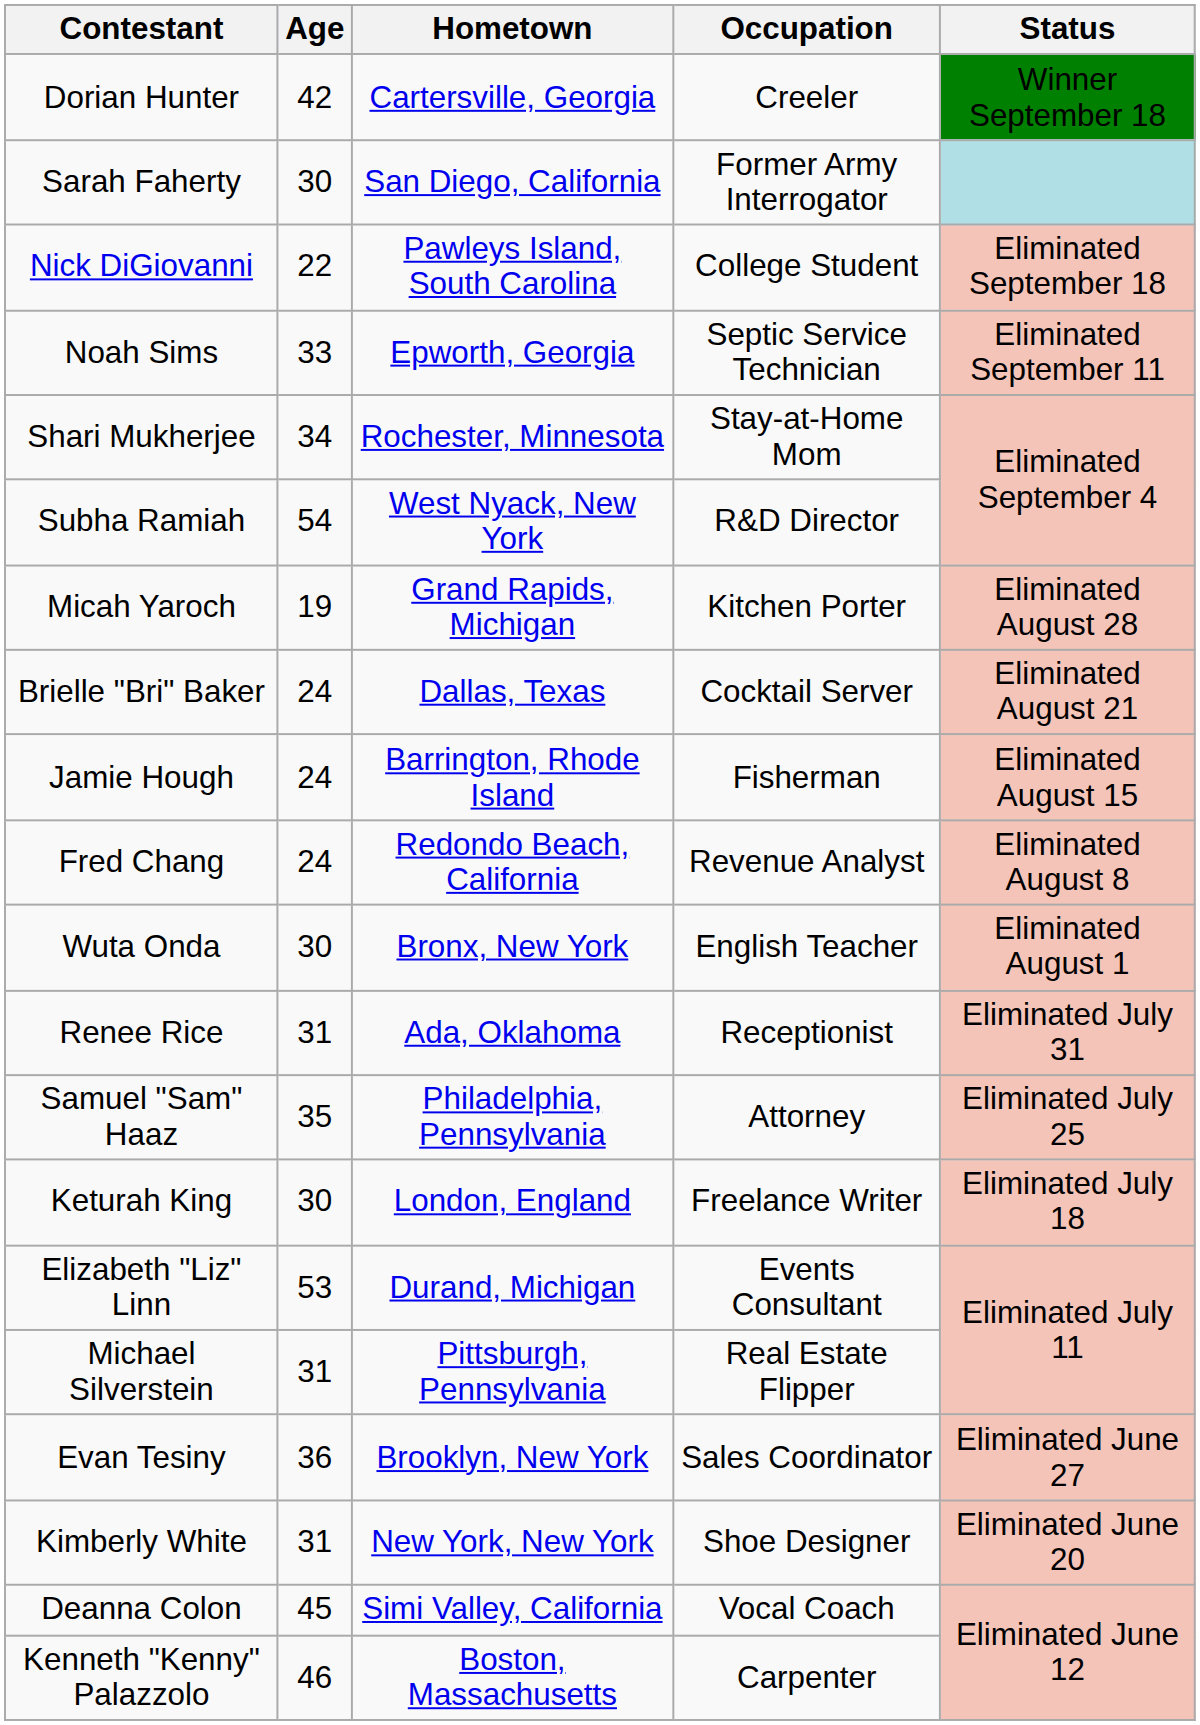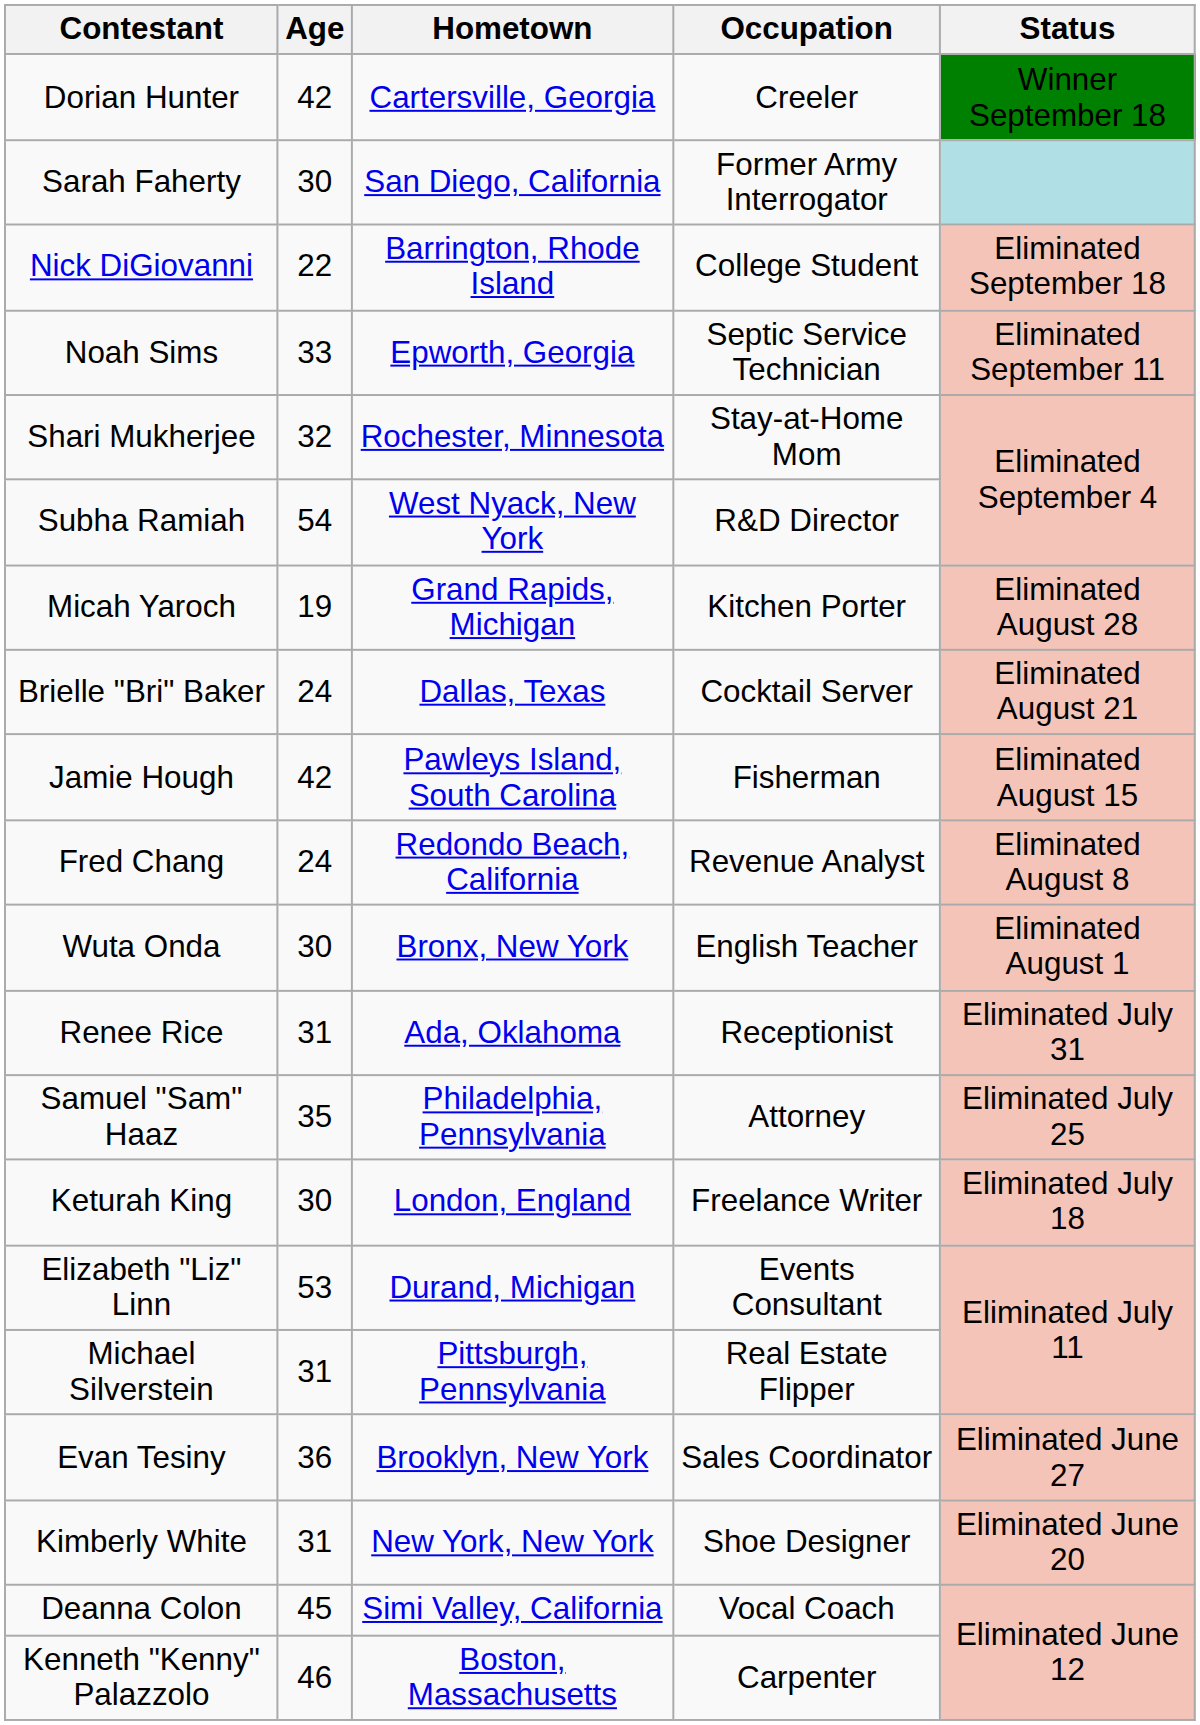(512, 266) Pawleys Island, South Carolina -> (512, 266) Barrington, Rhode Island
(315, 436) 34 -> (315, 436) 32
(315, 776) 24 -> (315, 776) 42
(512, 776) Barrington, Rhode Island -> (512, 776) Pawleys Island, South Carolina
